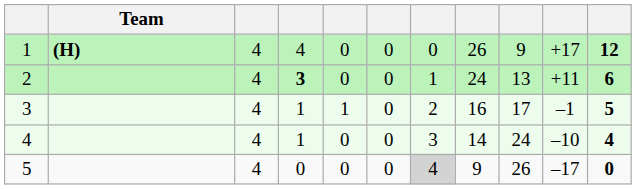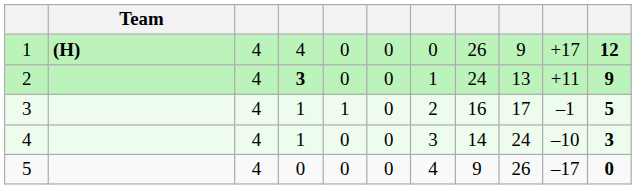(609, 79) 6 -> (609, 79) 9
(609, 139) 4 -> (609, 139) 3
(433, 169) lightgrey background -> (433, 169) no background
